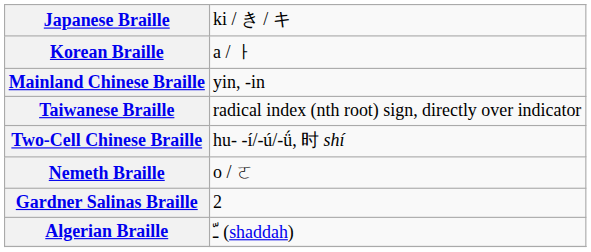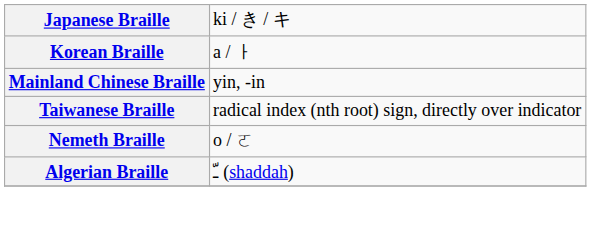- row: (107, 140)
- row: (107, 202)
